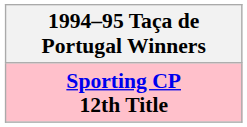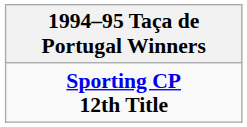(124, 92) pink background -> (124, 92) no background
